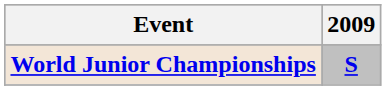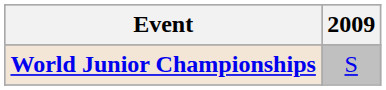(351, 64) bold -> (351, 64) normal
